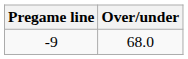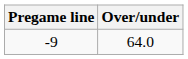(140, 41) 68.0 -> (140, 41) 64.0
